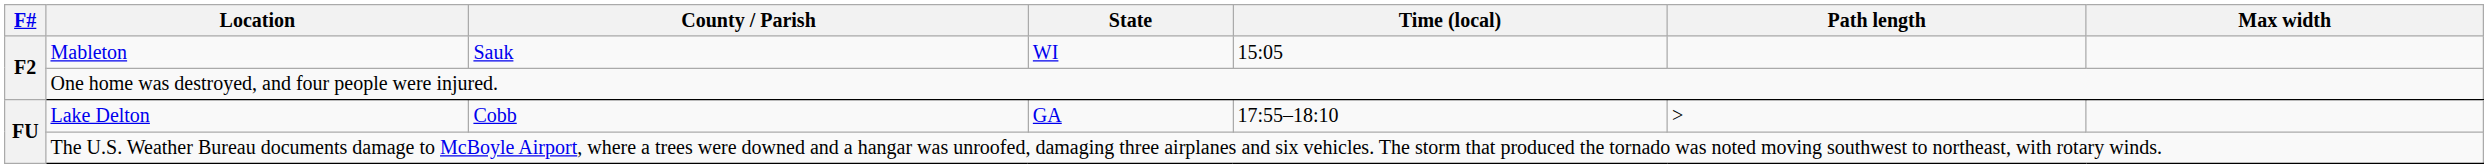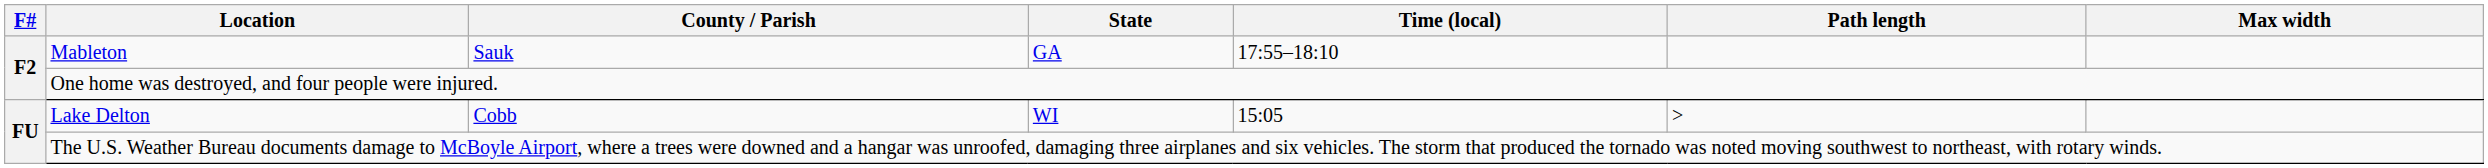(1046, 52) WI -> (1047, 52) GA
(1260, 52) 15:05 -> (1288, 52) 17:55–18:10
(1047, 115) GA -> (1046, 115) WI
(1288, 115) 17:55–18:10 -> (1260, 115) 15:05
